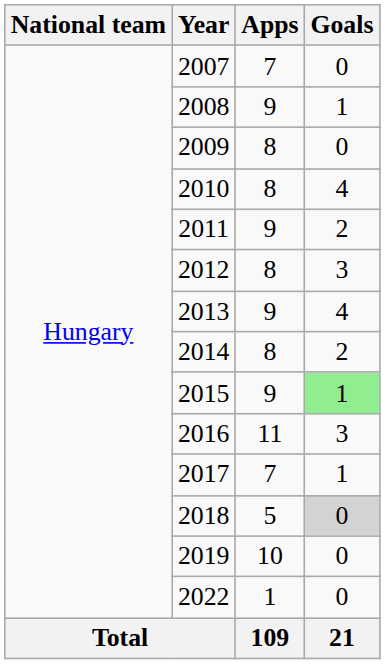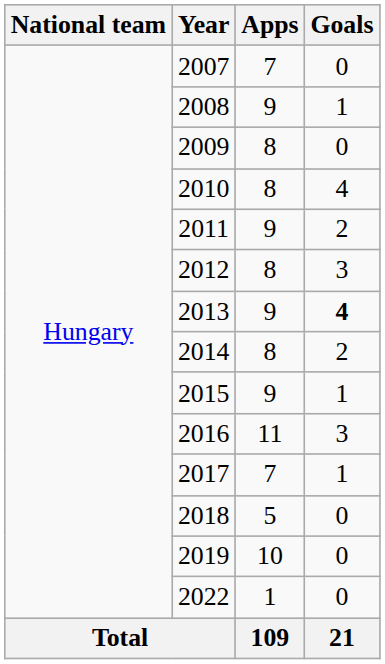(342, 310) normal -> (342, 310) bold
(342, 392) lightgreen background -> (342, 392) no background
(342, 515) lightgrey background -> (342, 515) no background
